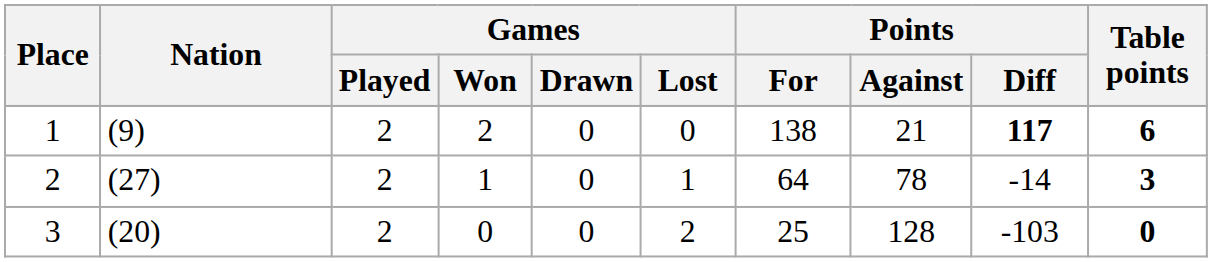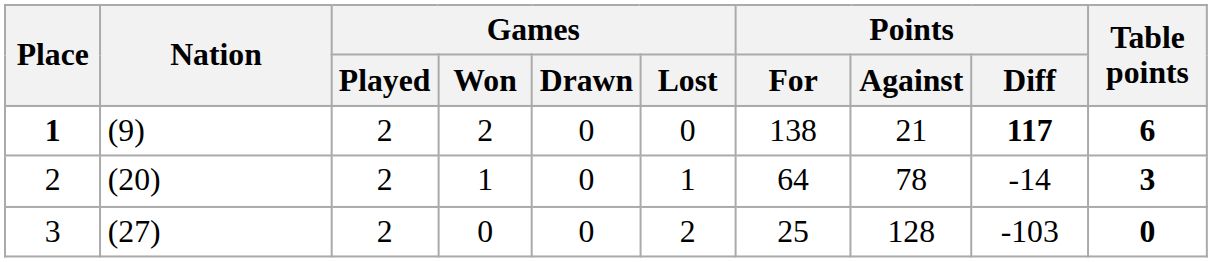(53, 130) normal -> (53, 130) bold
(134, 180) (27) -> (134, 180) (20)
(134, 230) (20) -> (134, 230) (27)
